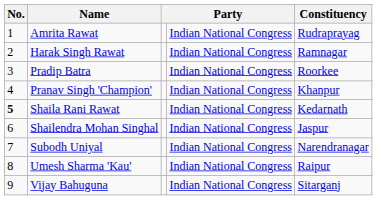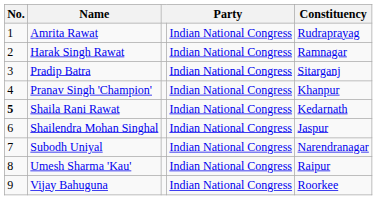(318, 71) Roorkee -> (319, 71) Sitarganj
(319, 185) Sitarganj -> (318, 185) Roorkee
